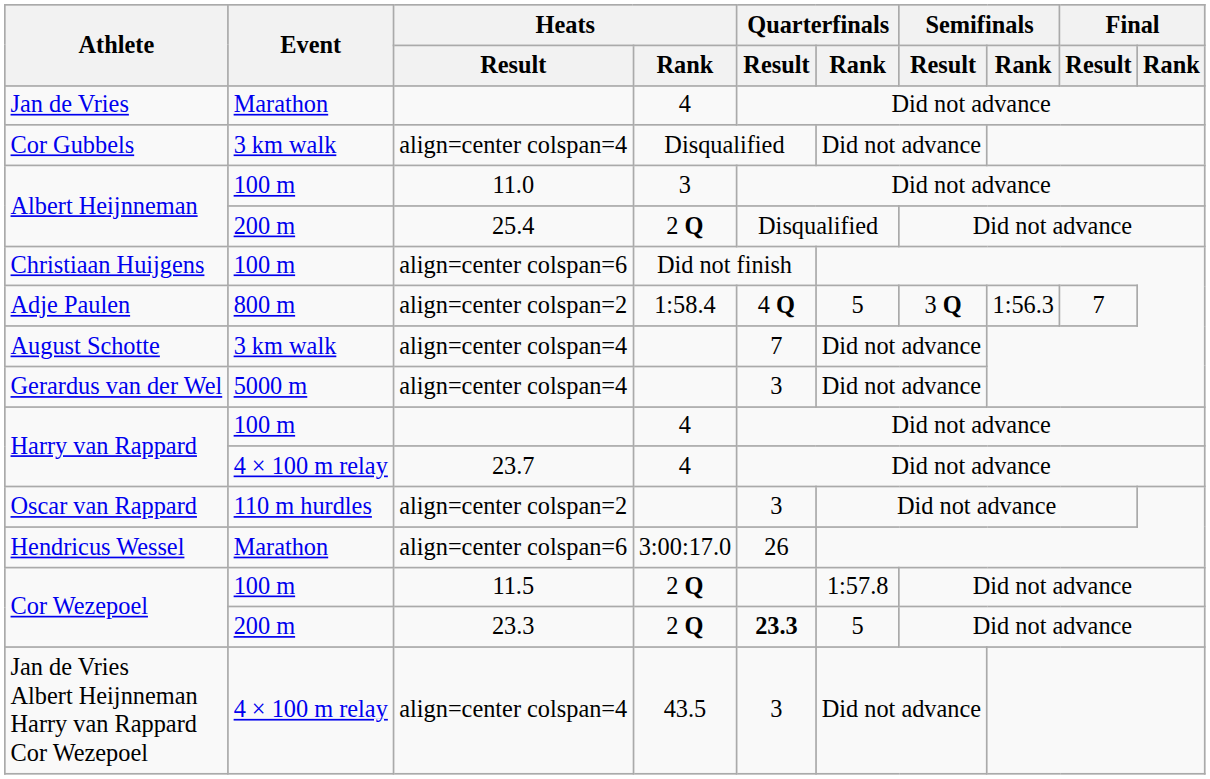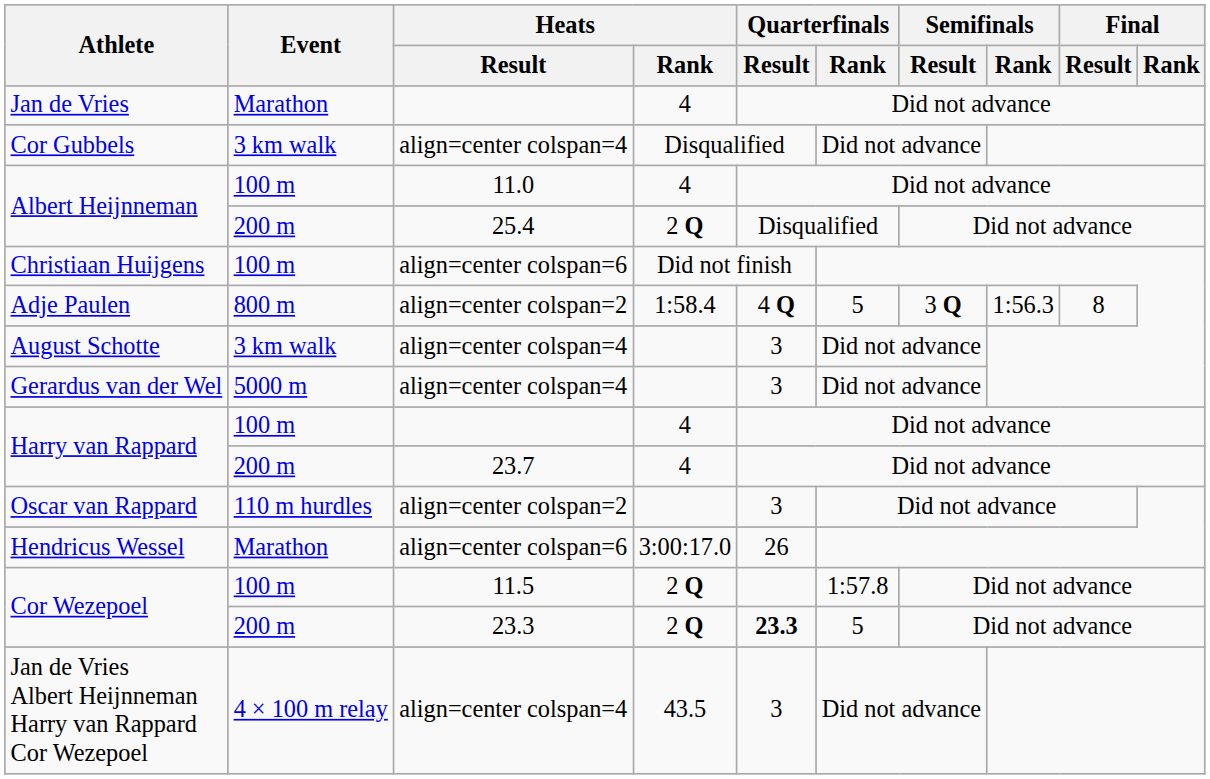(685, 185) 3 -> (685, 185) 4
(1098, 305) 7 -> (1098, 305) 8
(776, 346) 7 -> (776, 346) 3
(311, 466) 4 × 100 m relay -> (264, 466) 200 m
